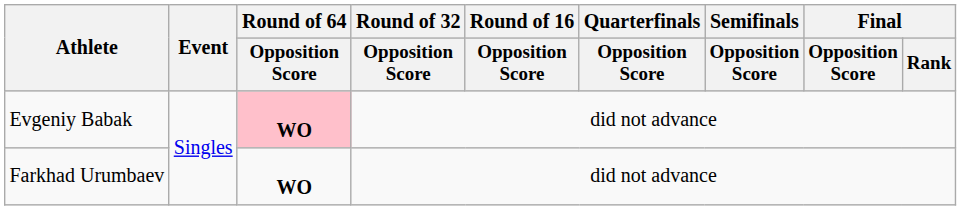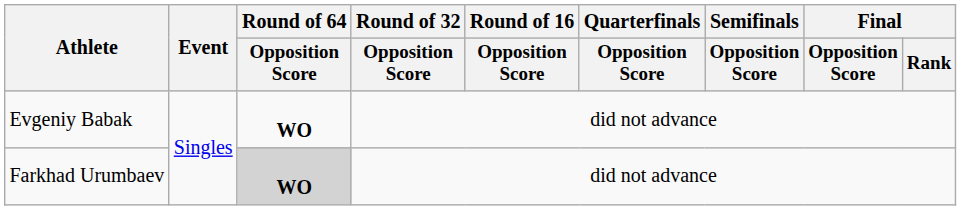(294, 131) pink background -> (294, 131) no background
(294, 188) no background -> (294, 188) lightgrey background
